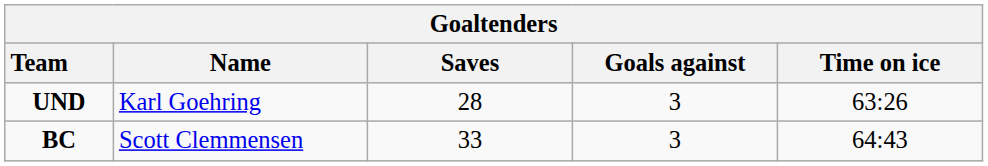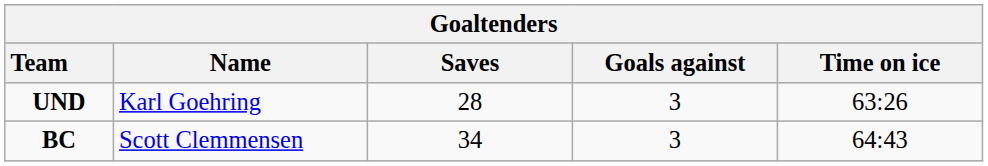(470, 140) 33 -> (470, 140) 34
